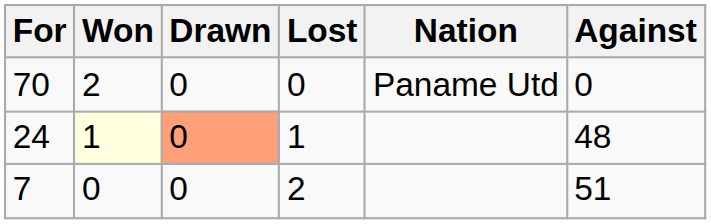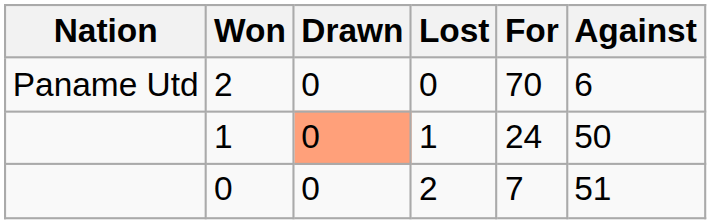columns swapped: (466, 31) <-> (40, 31)
(584, 84) 0 -> (584, 84) 6
(91, 137) lightyellow background -> (223, 137) no background
(593, 137) 48 -> (593, 137) 50
